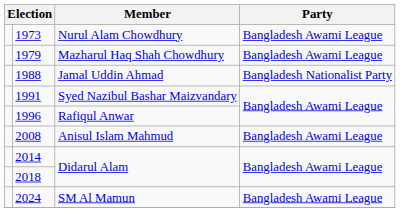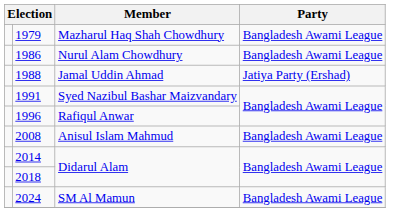- row: (28, 34)
+ row: (28, 55)
(317, 75) Bangladesh Nationalist Party -> (296, 75) Jatiya Party (Ershad)
